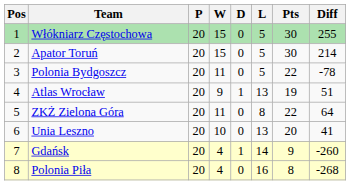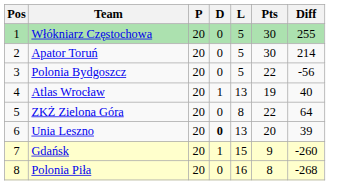- column: (220, 14)
(327, 72) -78 -> (306, 72) -56
(327, 92) 51 -> (306, 92) 40
(241, 131) normal -> (220, 131) bold
(327, 131) 41 -> (306, 131) 39
(262, 151) 14 -> (241, 151) 15
